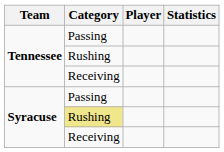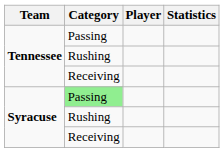(87, 96) no background -> (87, 96) lightgreen background
(89, 116) khaki background -> (89, 116) no background
